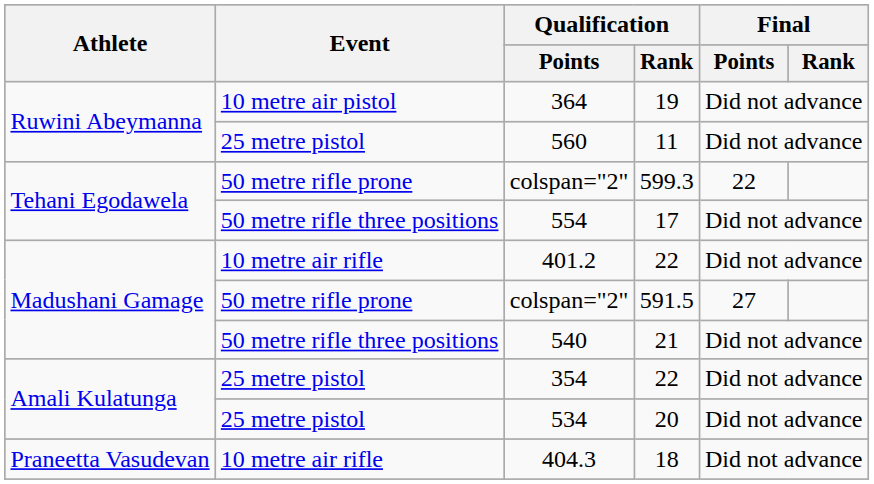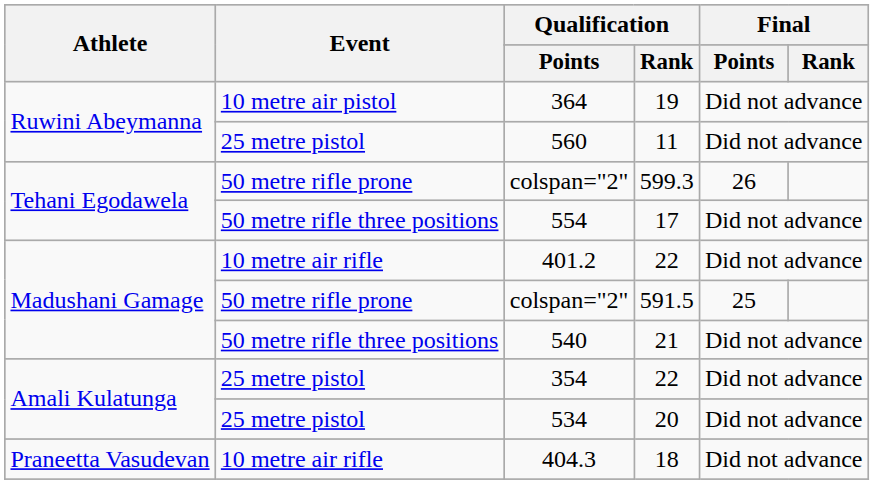(744, 181) 22 -> (744, 181) 26
(744, 300) 27 -> (744, 300) 25
